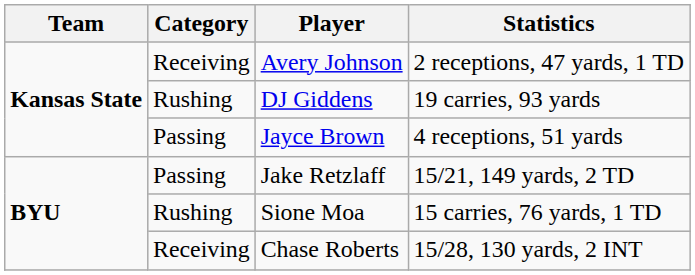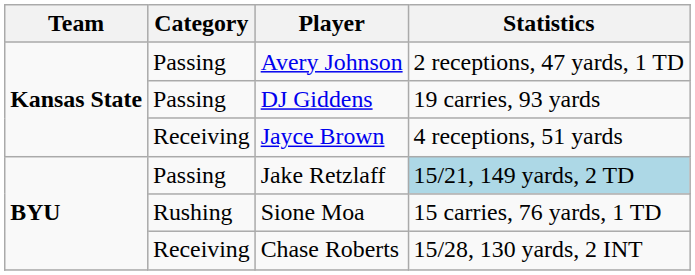(201, 61) Receiving -> (189, 61) Passing
(193, 99) Rushing -> (189, 99) Passing
(189, 136) Passing -> (201, 136) Receiving
(524, 174) no background -> (524, 174) lightblue background
